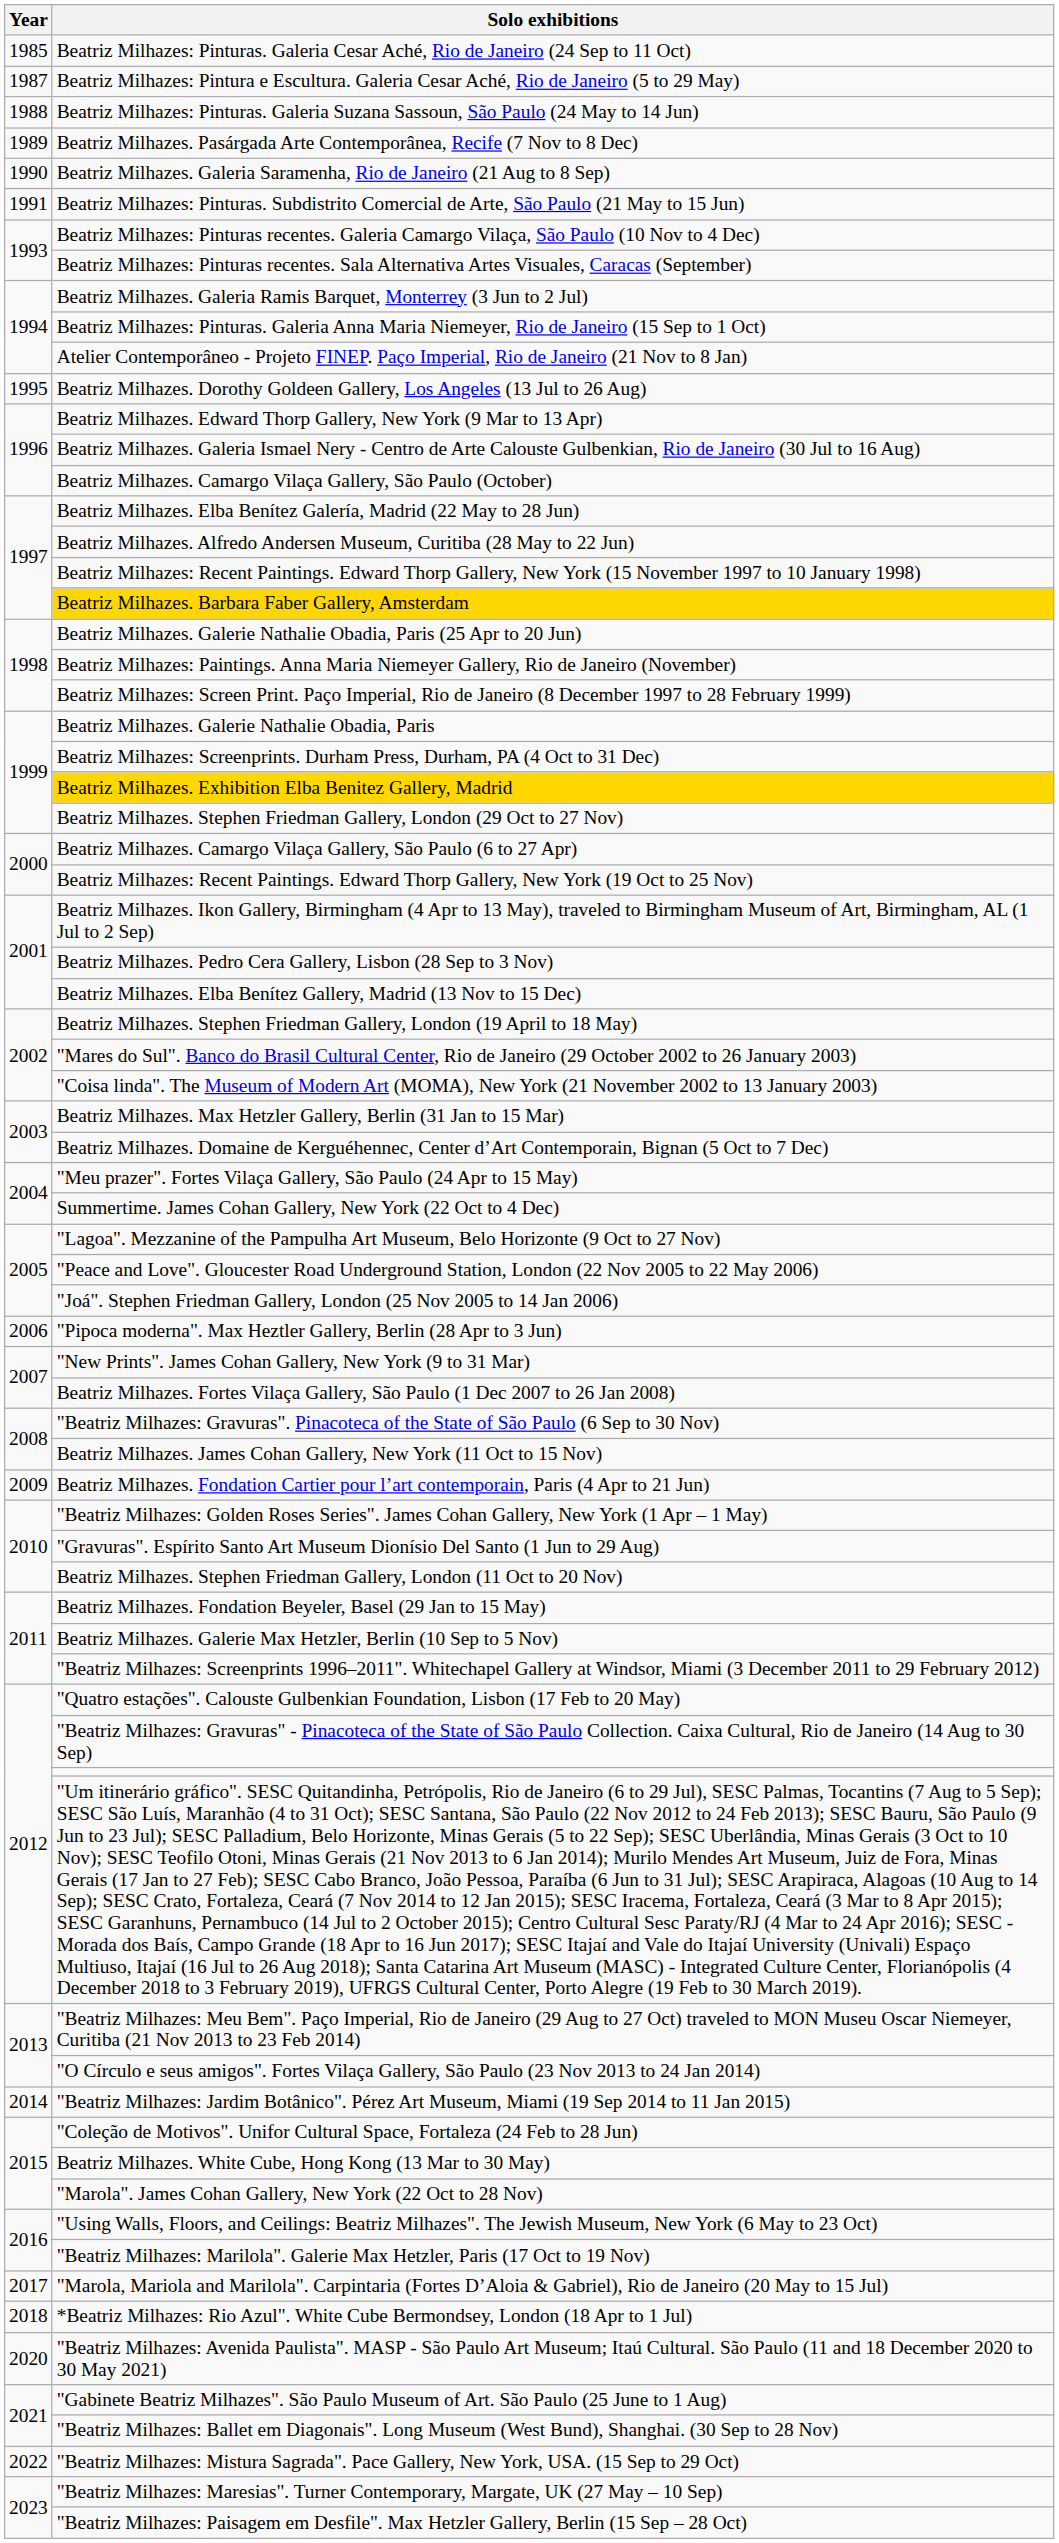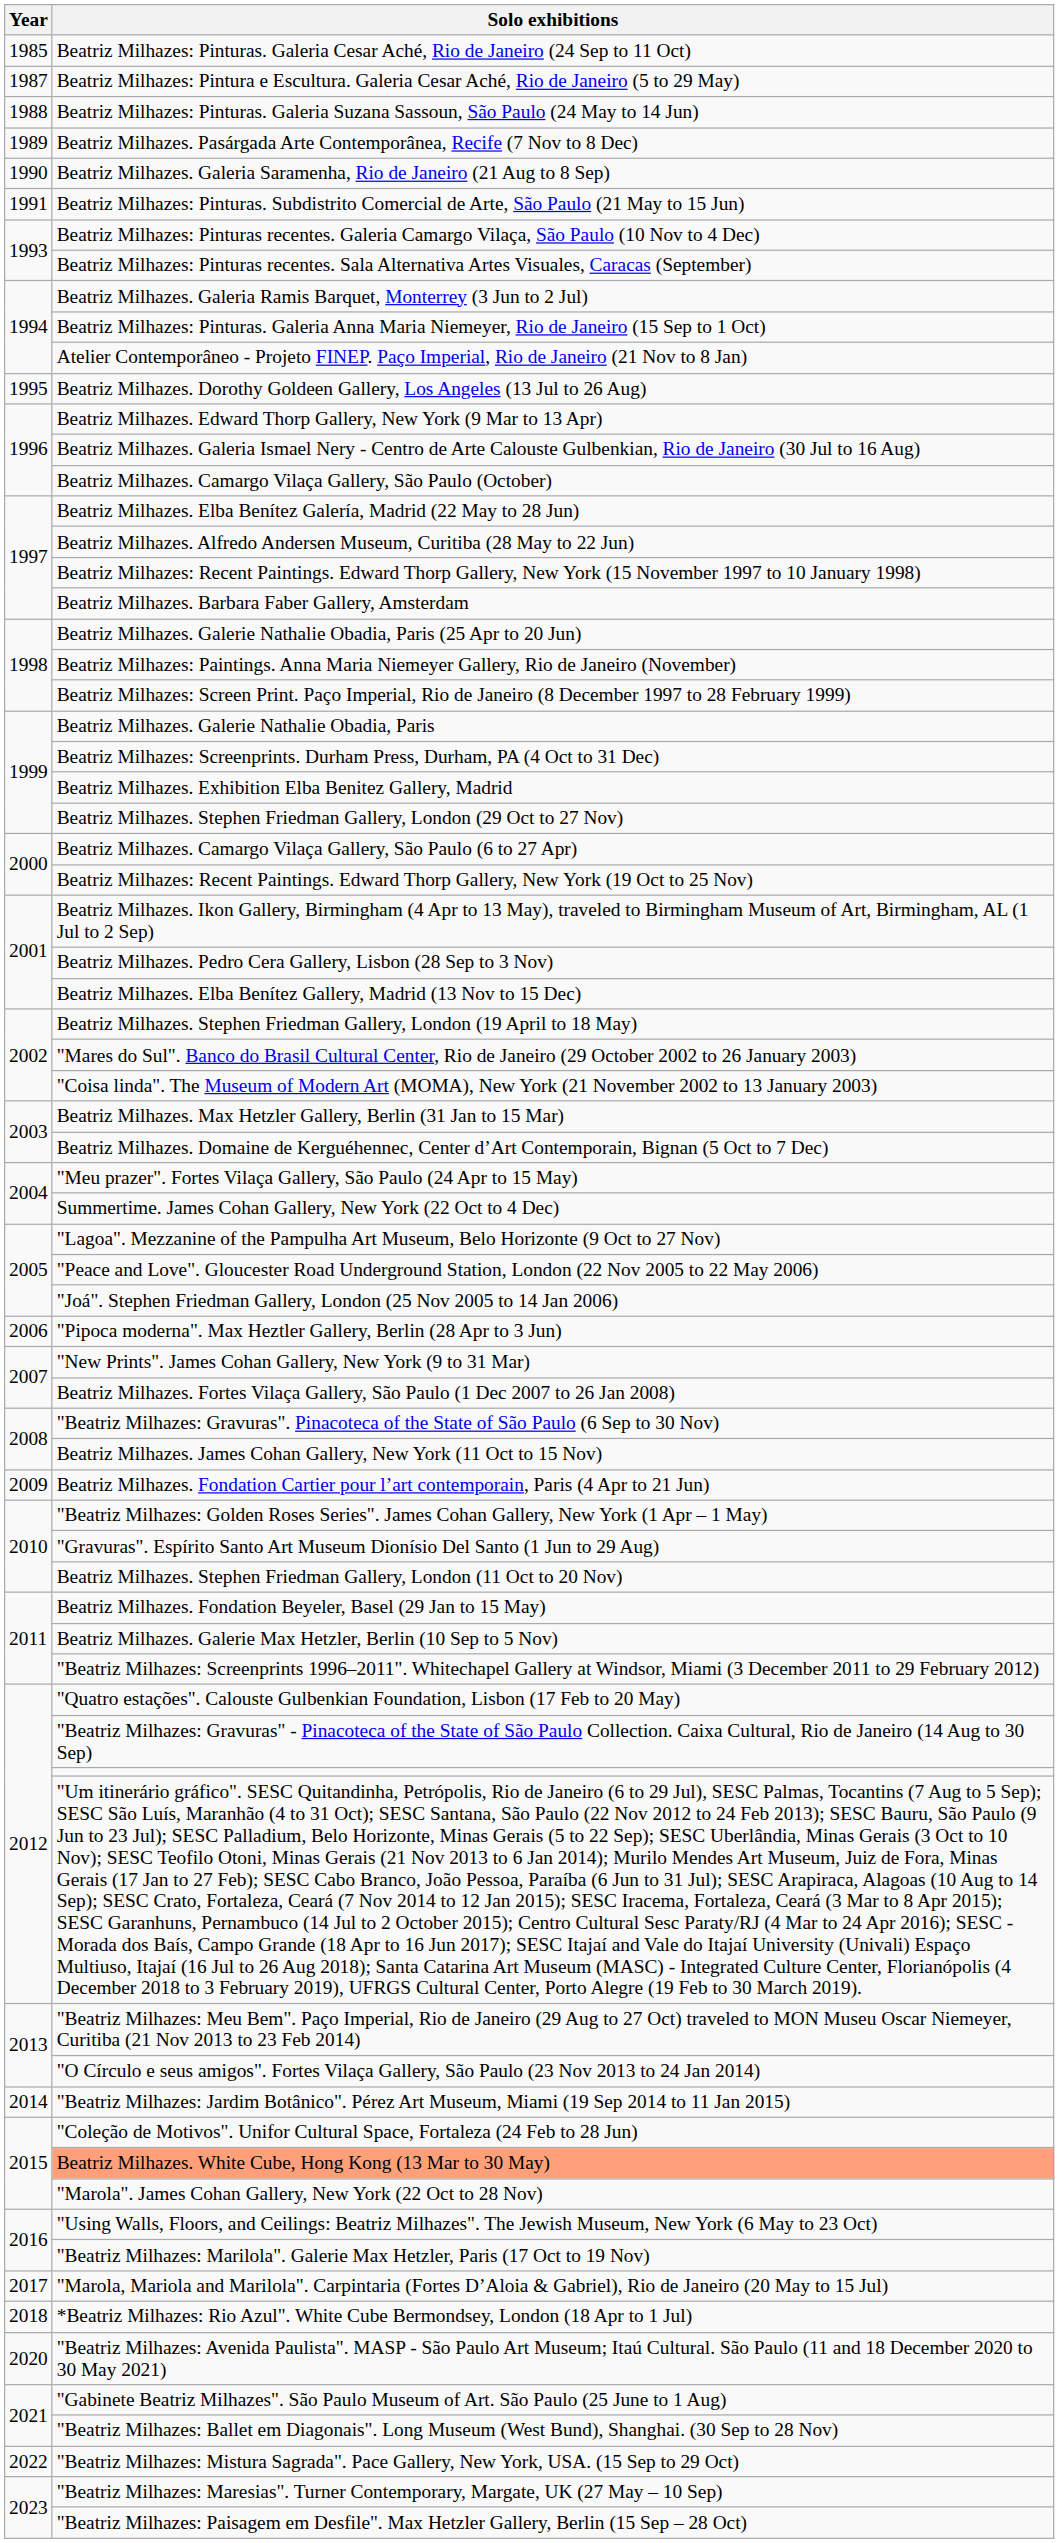(263, 603) gold background -> (263, 603) no background
(285, 787) gold background -> (285, 787) no background
(303, 2163) no background -> (303, 2163) lightsalmon background
